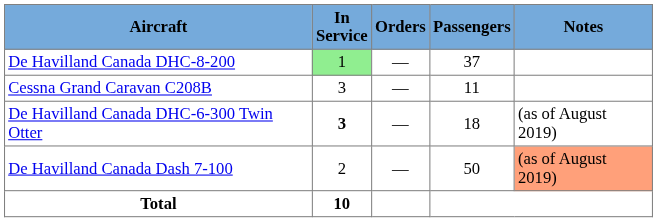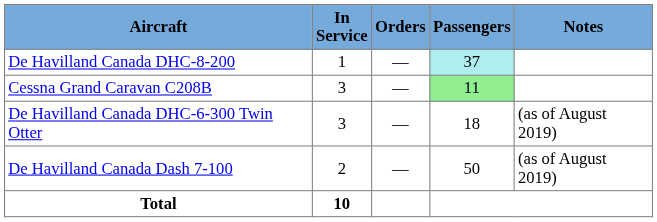(342, 62) lightgreen background -> (342, 62) no background
(472, 62) no background -> (472, 62) paleturquoise background
(472, 88) no background -> (472, 88) lightgreen background
(342, 123) bold -> (342, 123) normal
(562, 168) lightsalmon background -> (562, 168) no background
